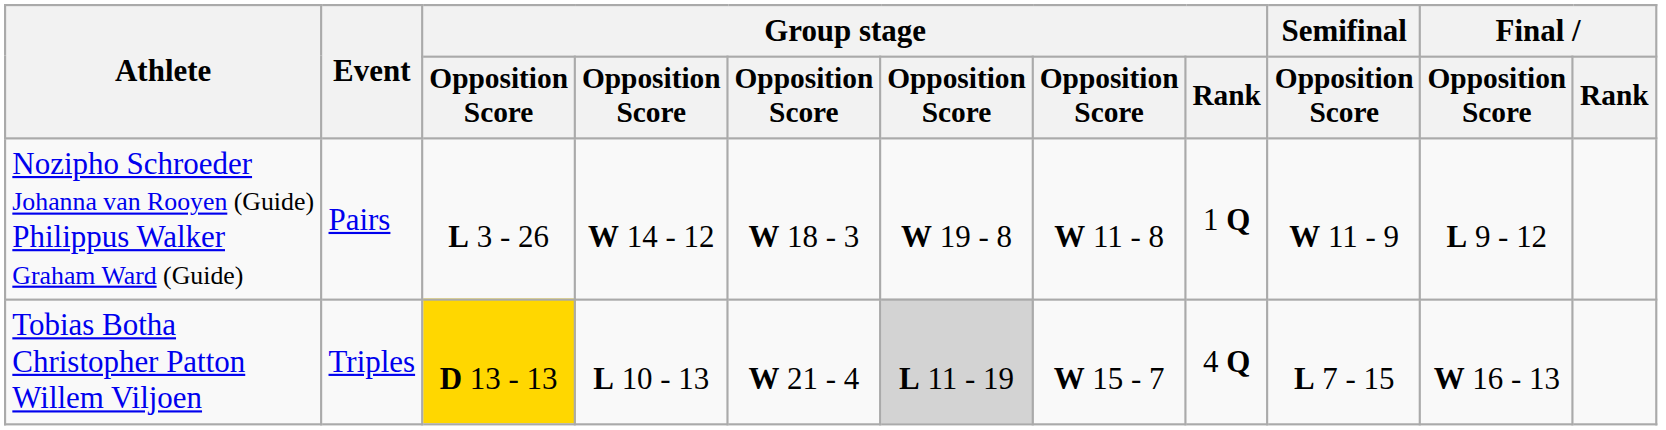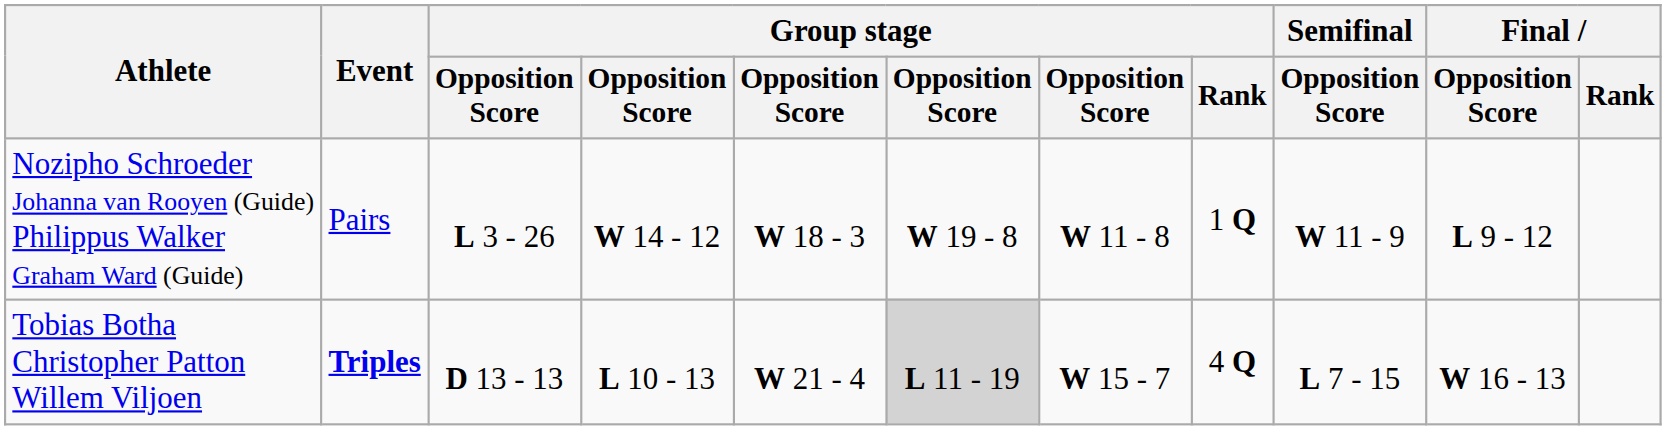(372, 361) normal -> (375, 361) bold
(499, 379) gold background -> (504, 379) no background
